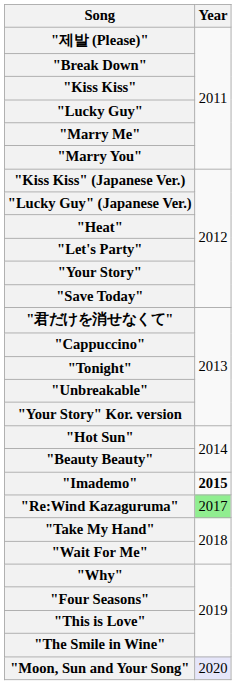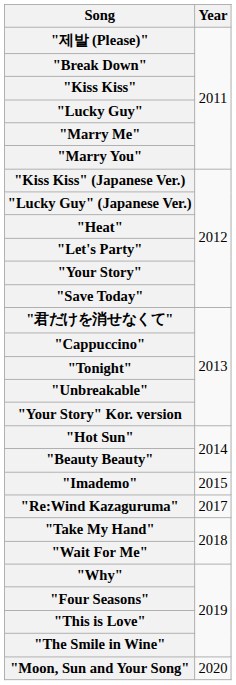(213, 483) bold -> (213, 483) normal
(213, 506) lightgreen background -> (213, 506) no background
(213, 668) lavender background -> (213, 668) no background
